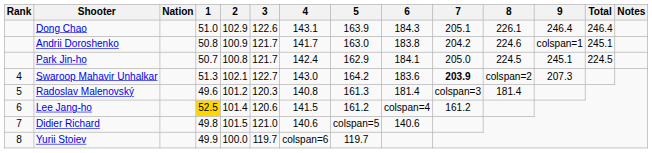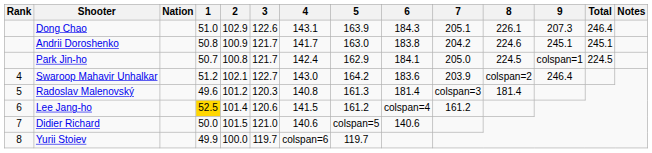(560, 28) 246.4 -> (560, 28) 207.3
(560, 44) colspan=1 -> (560, 44) 245.1
(560, 60) 245.1 -> (560, 60) colspan=1
(208, 76) 51.3 -> (208, 76) 51.2
(458, 76) bold -> (458, 76) normal
(560, 76) 207.3 -> (560, 76) 246.4
(208, 124) 49.8 -> (208, 124) 50.0
